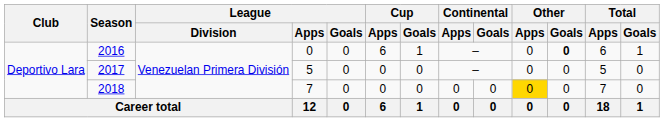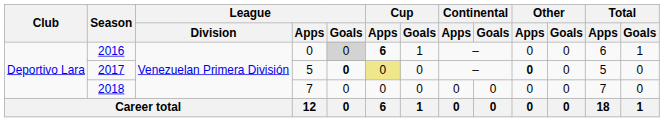(346, 51) no background -> (346, 51) lightgrey background
(383, 51) normal -> (383, 51) bold
(566, 51) bold -> (566, 51) normal
(346, 70) normal -> (346, 70) bold
(383, 70) no background -> (383, 70) khaki background
(530, 70) normal -> (530, 70) bold
(530, 88) gold background -> (530, 88) no background
